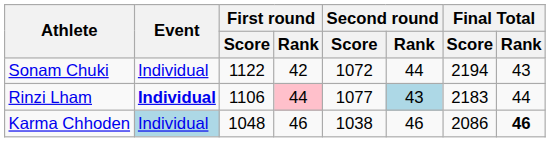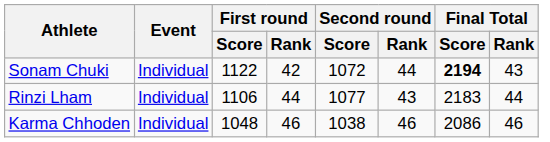(470, 71) normal -> (462, 71) bold
(177, 97) bold -> (173, 97) normal
(298, 97) pink background -> (291, 97) no background
(414, 97) lightblue background -> (407, 97) no background
(173, 124) lightblue background -> (173, 124) no background
(521, 124) bold -> (514, 124) normal
